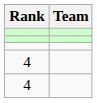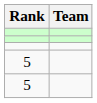(27, 61) 4 -> (27, 61) 5
(27, 85) 4 -> (27, 85) 5
